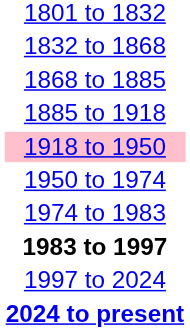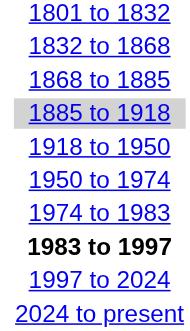(95, 113) no background -> (100, 113) lightgrey background
(95, 146) pink background -> (100, 146) no background
(95, 313) bold -> (100, 313) normal
